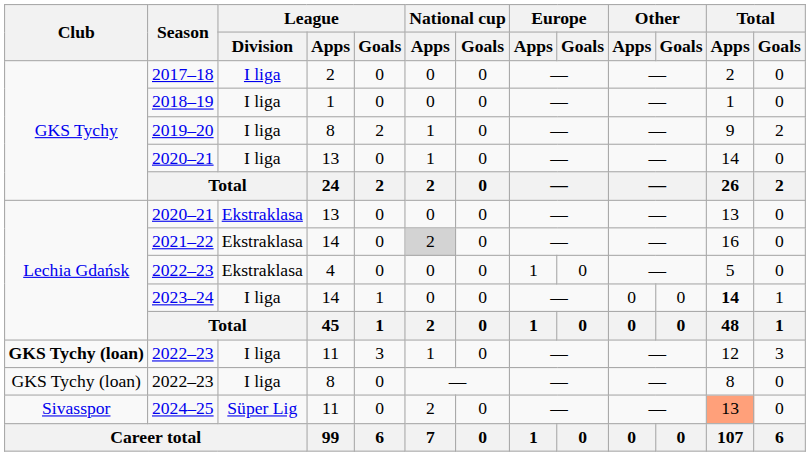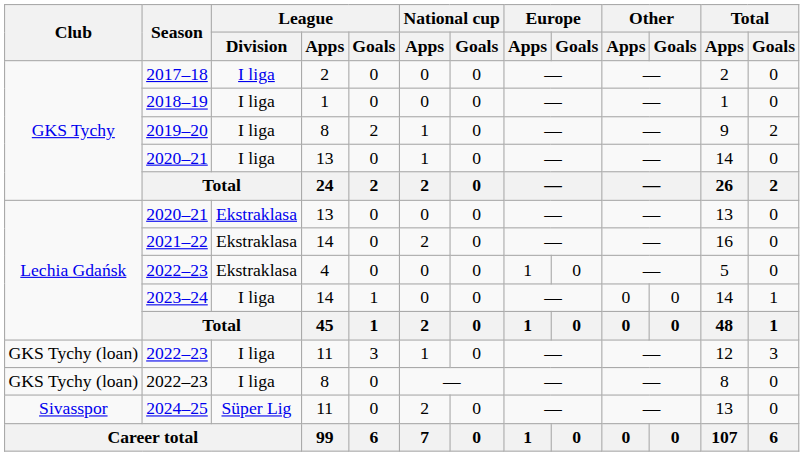(430, 241) lightgrey background -> (425, 241) no background
(730, 297) bold -> (724, 297) normal
(76, 353) bold -> (73, 353) normal
(730, 409) lightsalmon background -> (724, 409) no background
